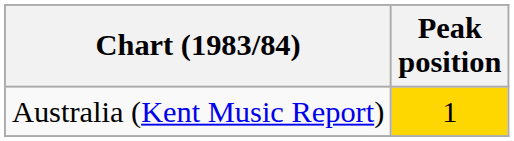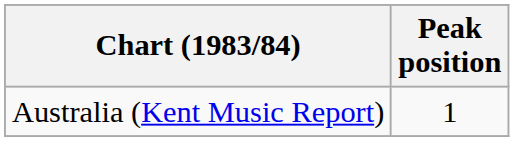(450, 111) gold background -> (450, 111) no background
